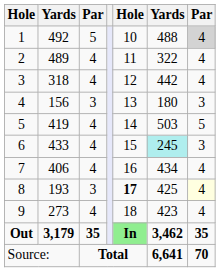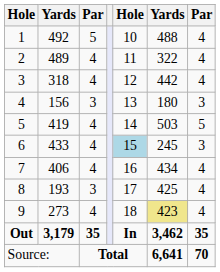(202, 37) lightgrey background -> (202, 37) no background
(130, 146) no background -> (130, 146) lightblue background
(167, 146) paleturquoise background -> (167, 146) no background
(130, 189) bold -> (130, 189) normal
(202, 189) lightyellow background -> (202, 189) no background
(167, 211) no background -> (167, 211) khaki background
(130, 233) lightgreen background -> (130, 233) no background
